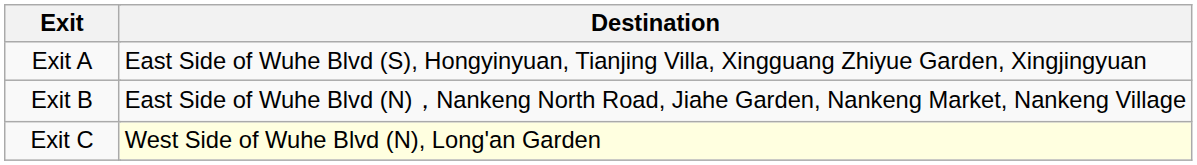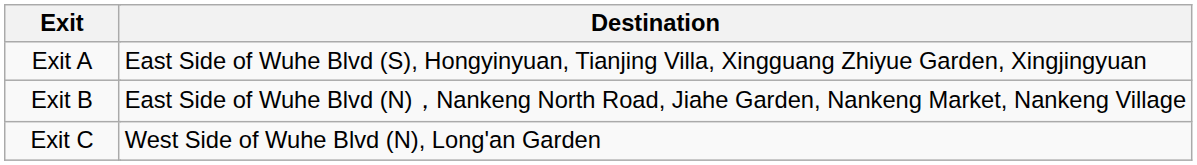(363, 140) lightyellow background -> (363, 140) no background
